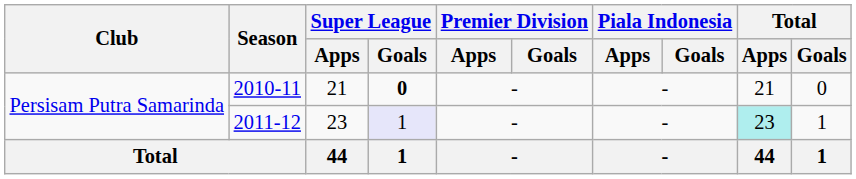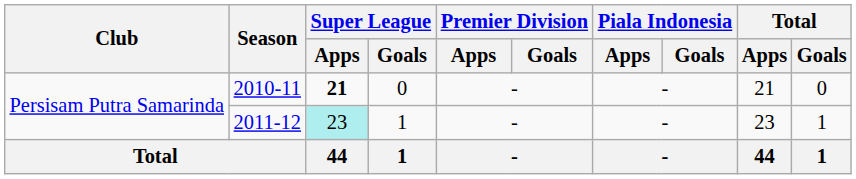(337, 89) normal -> (337, 89) bold
(402, 89) bold -> (402, 89) normal
(337, 122) no background -> (337, 122) paleturquoise background
(402, 122) lavender background -> (402, 122) no background
(765, 122) paleturquoise background -> (765, 122) no background
